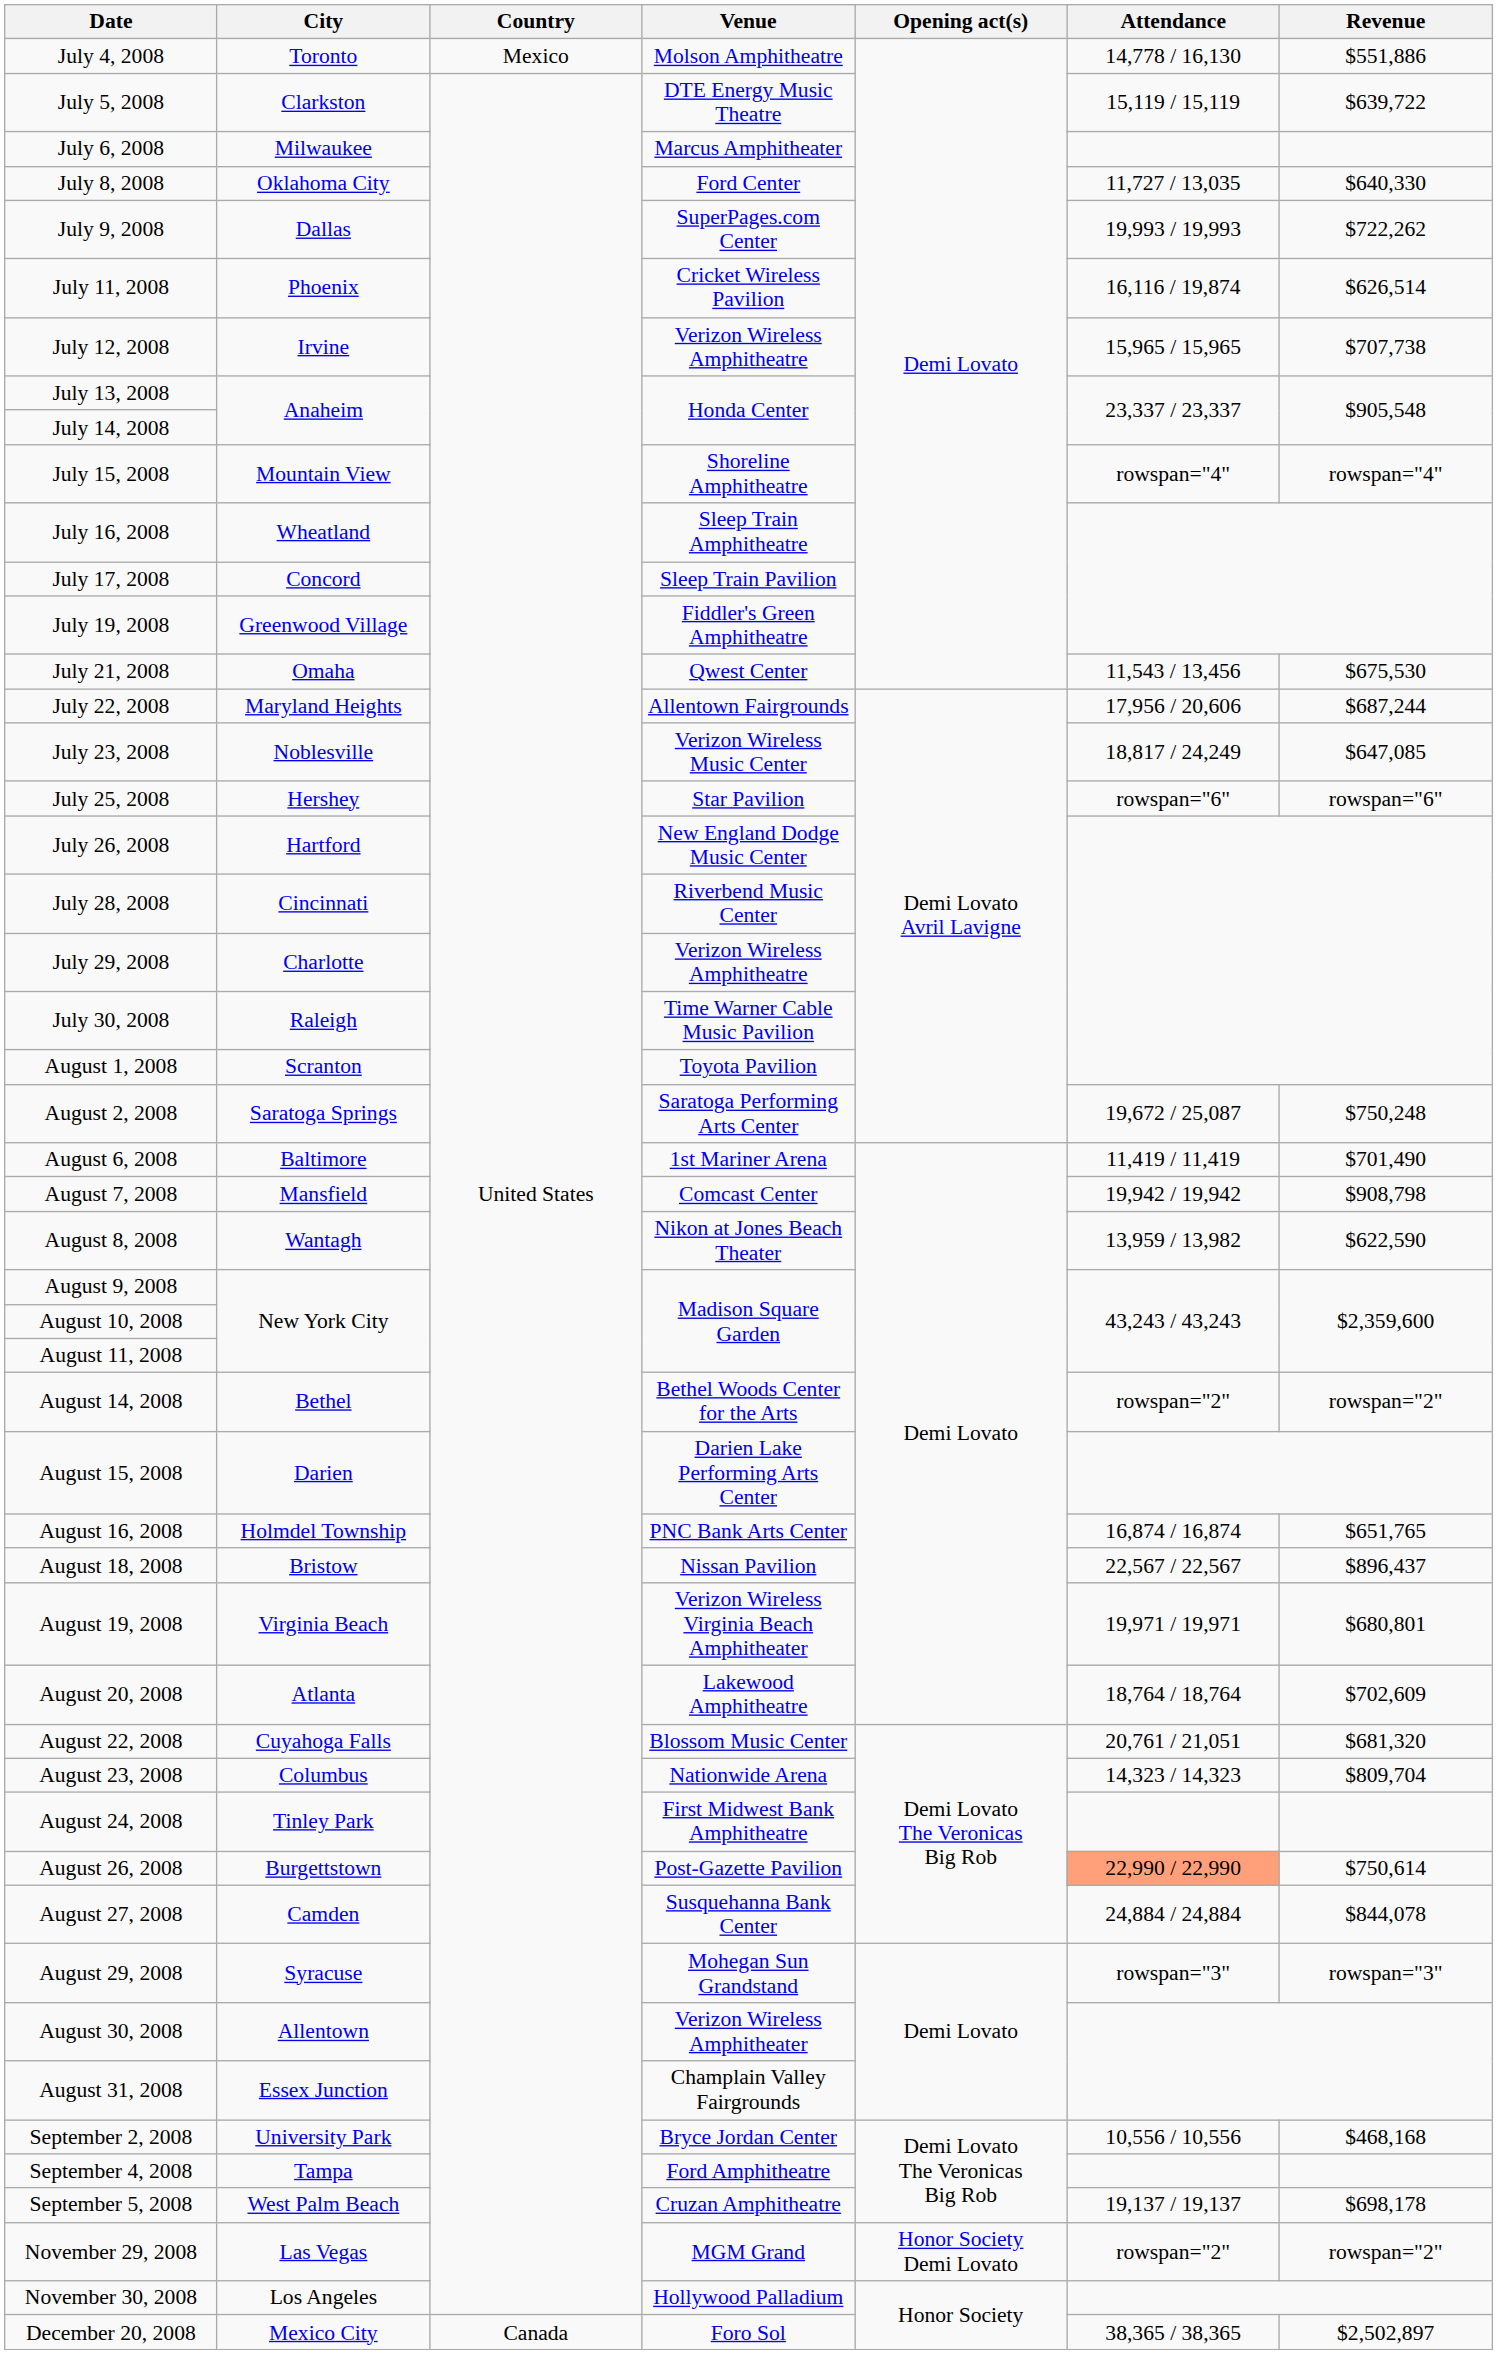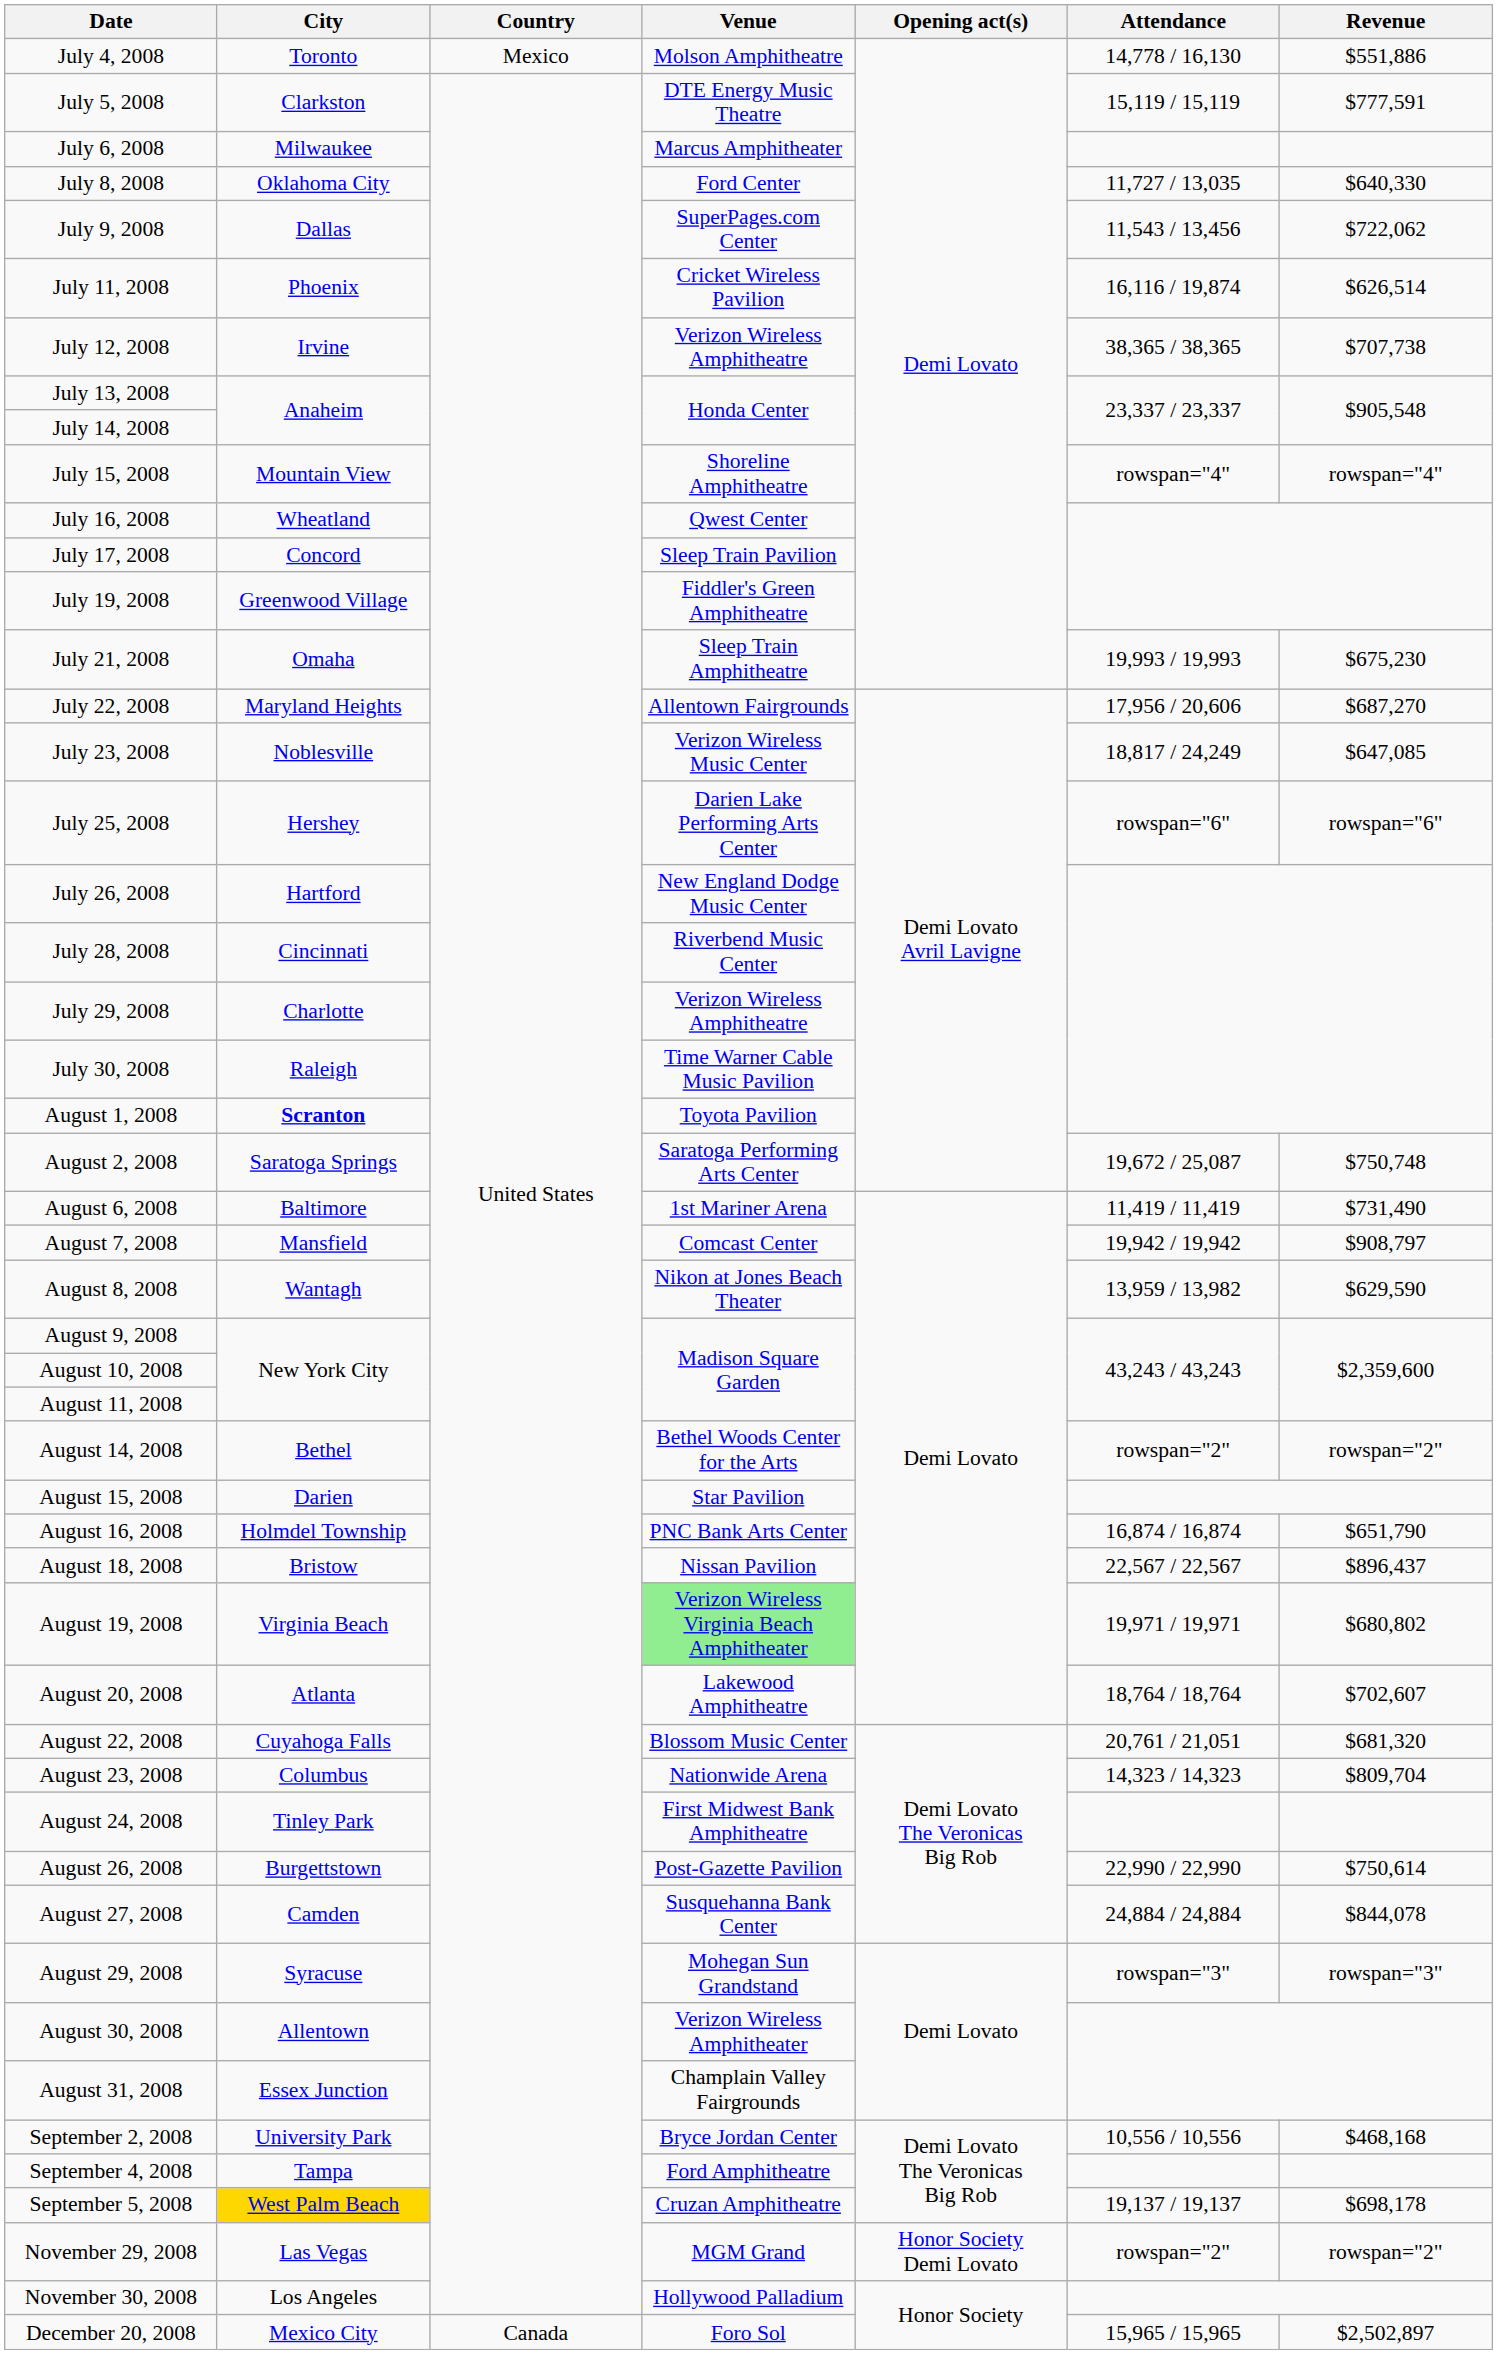(1386, 102) $639,722 -> (1386, 102) $777,591
(1173, 229) 19,993 / 19,993 -> (1173, 229) 11,543 / 13,456
(1386, 229) $722,262 -> (1386, 229) $722,062
(1173, 346) 15,965 / 15,965 -> (1173, 346) 38,365 / 38,365
(748, 532) Sleep Train Amphitheatre -> (748, 519) Qwest Center
(748, 671) Qwest Center -> (748, 659) Sleep Train Amphitheatre
(1173, 671) 11,543 / 13,456 -> (1173, 659) 19,993 / 19,993
(1386, 671) $675,530 -> (1386, 659) $675,230
(1386, 705) $687,244 -> (1386, 705) $687,270
(748, 798) Star Pavilion -> (748, 822) Darien Lake Performing Arts Center
(323, 1066) normal -> (323, 1115) bold
(1386, 1113) $750,248 -> (1386, 1161) $750,748
(1386, 1159) $701,490 -> (1386, 1208) $731,490
(1386, 1193) $908,798 -> (1386, 1242) $908,797
(1386, 1240) $622,590 -> (1386, 1288) $629,590
(748, 1472) Darien Lake Performing Arts Center -> (748, 1496) Star Pavilion
(1386, 1530) $651,765 -> (1386, 1530) $651,790
(748, 1623) no background -> (748, 1623) lightgreen background
(1386, 1623) $680,801 -> (1386, 1623) $680,802
(1386, 1694) $702,609 -> (1386, 1694) $702,607
(1173, 1867) lightsalmon background -> (1173, 1867) no background
(323, 2204) no background -> (323, 2204) gold background
(1173, 2331) 38,365 / 38,365 -> (1173, 2331) 15,965 / 15,965
